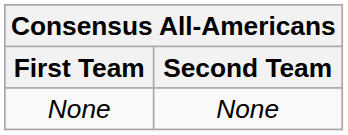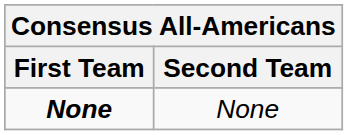(79, 109) normal -> (79, 109) bold
